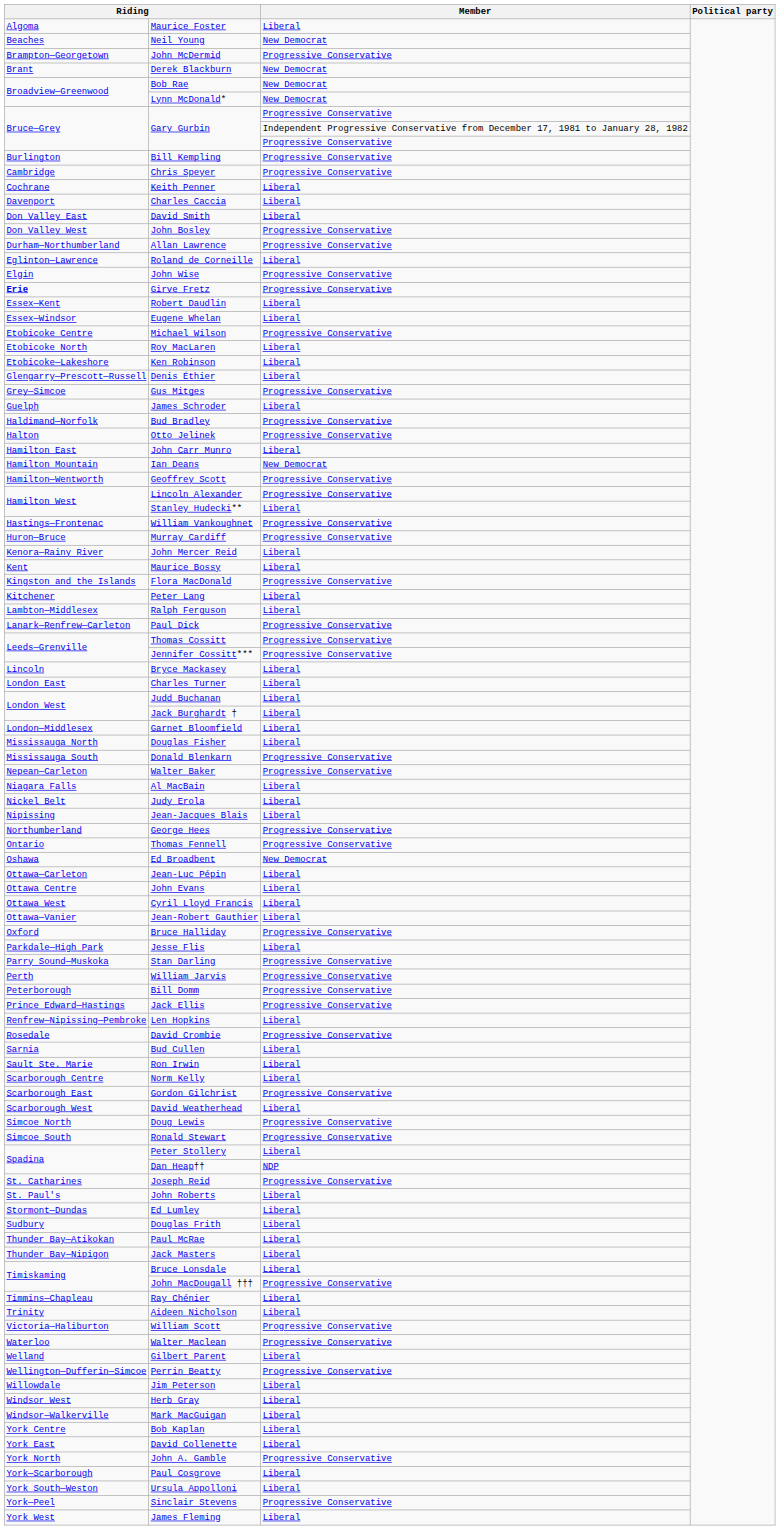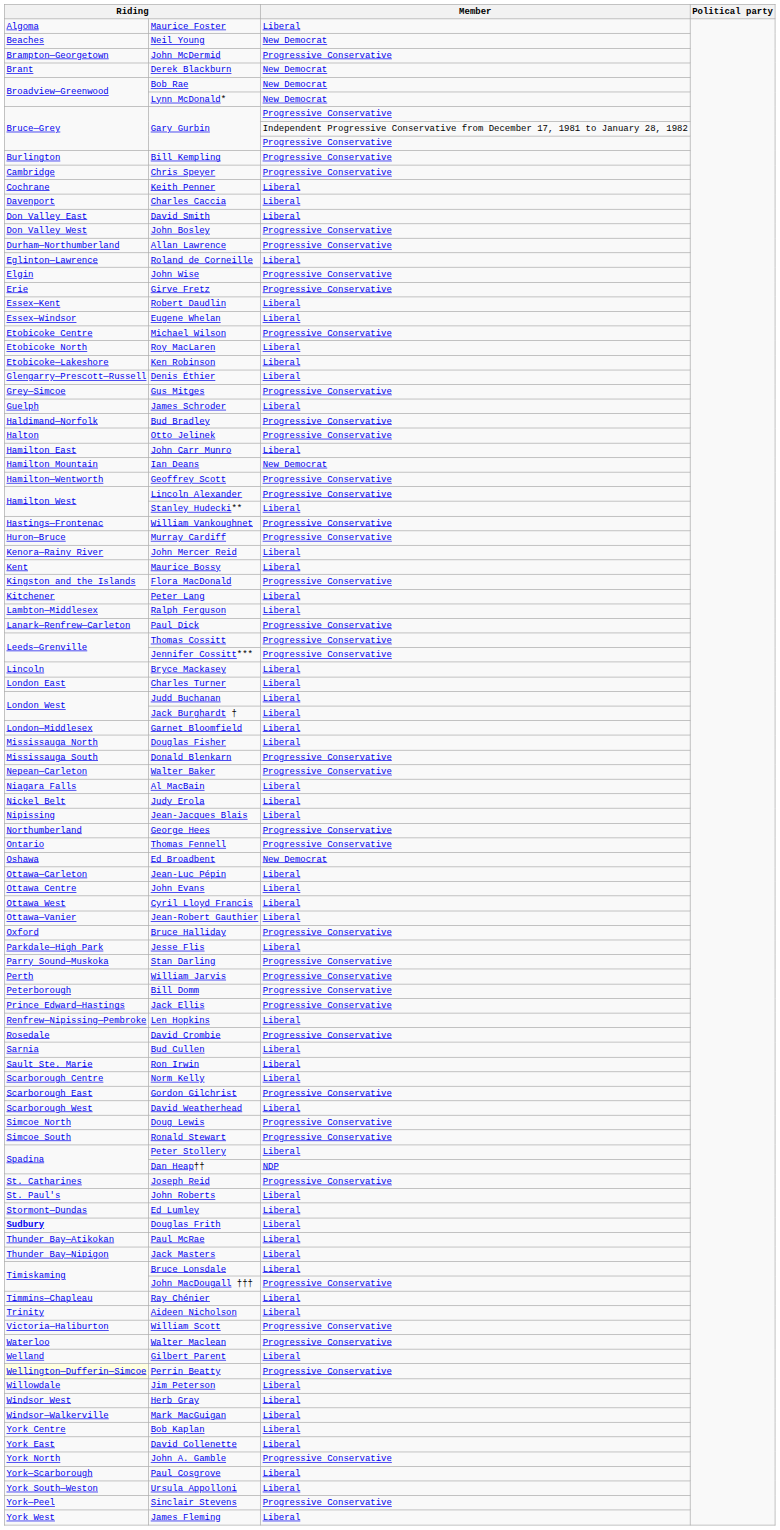(17, 289) bold -> (17, 289) normal
(25, 1225) normal -> (25, 1225) bold
(76, 1371) no background -> (76, 1371) lightyellow background
